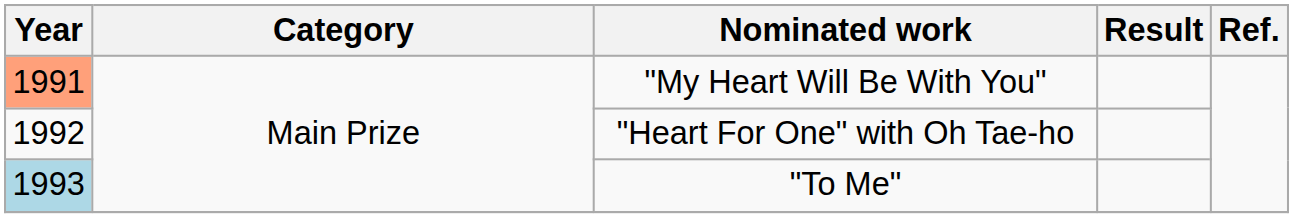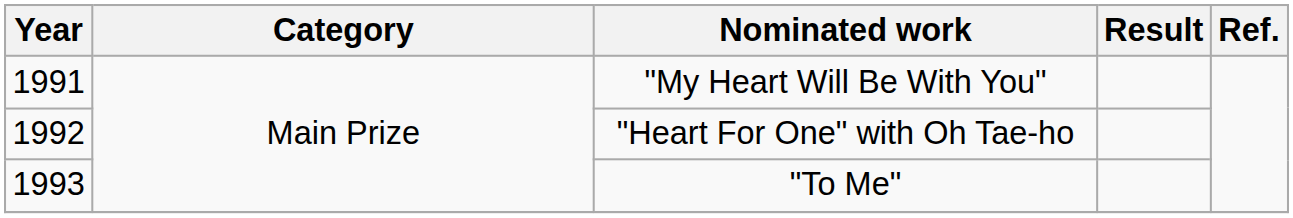(49, 81) lightsalmon background -> (49, 81) no background
(49, 184) lightblue background -> (49, 184) no background
